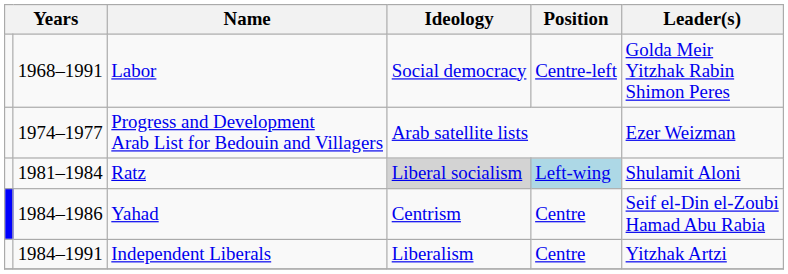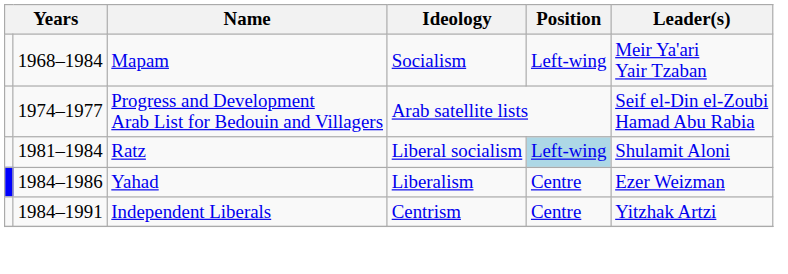- row: (134, 70)
+ row: (140, 60)
(680, 132) Ezer Weizman -> (692, 111) Seif el-Din el-Zoubi Hamad Abu Rabia
(457, 173) lightgrey background -> (457, 151) no background
(426, 213) Centrism -> (433, 181) Liberalism
(702, 213) Seif el-Din el-Zoubi Hamad Abu Rabia -> (670, 181) Ezer Weizman
(433, 254) Liberalism -> (426, 211) Centrism
